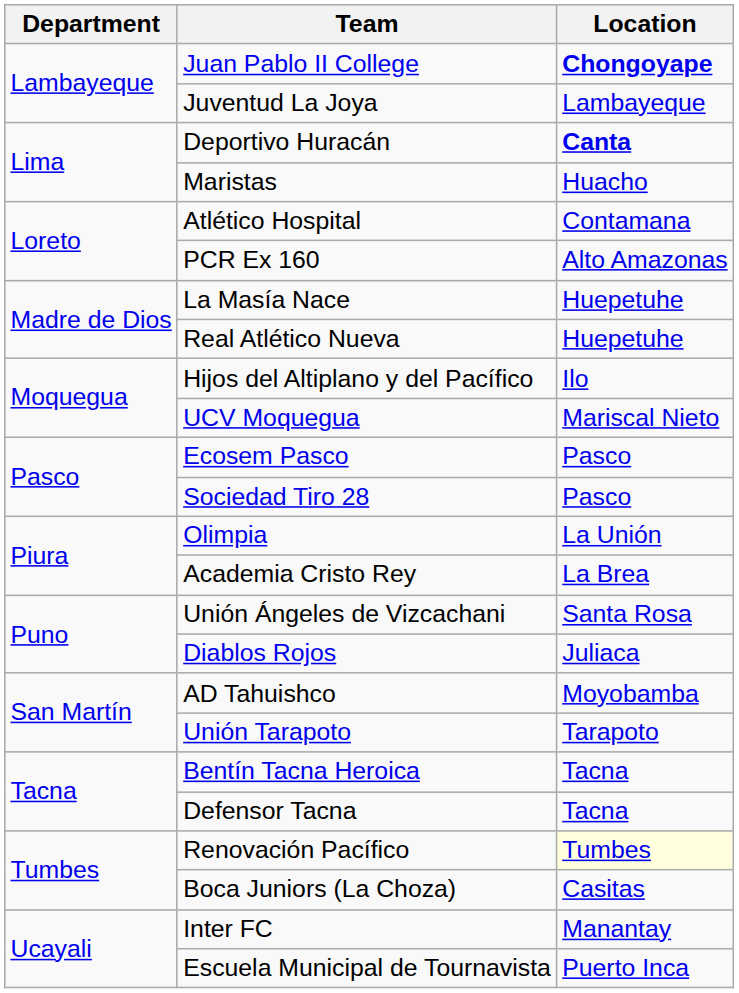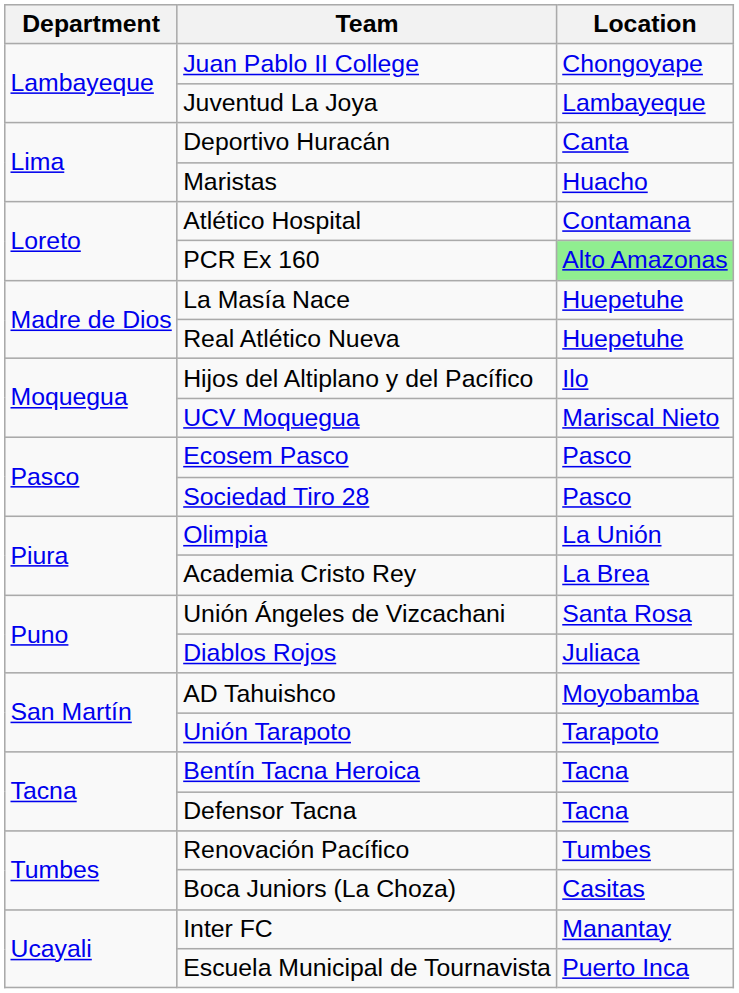(637, 63) bold -> (633, 63) normal
(597, 142) bold -> (595, 142) normal
(645, 260) no background -> (645, 260) lightgreen background
(607, 850) lightyellow background -> (607, 850) no background
